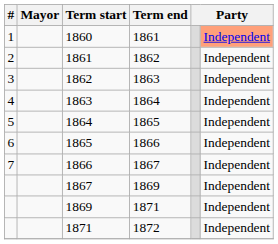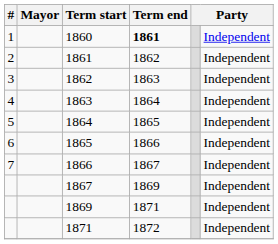(146, 36) normal -> (146, 36) bold
(237, 36) lightsalmon background -> (237, 36) no background
